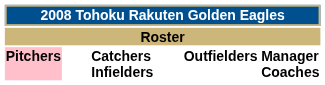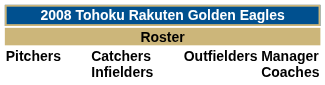(33, 56) pink background -> (33, 56) no background
